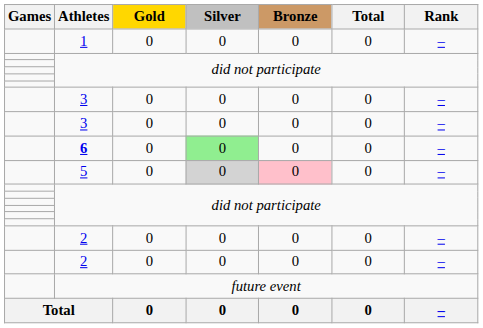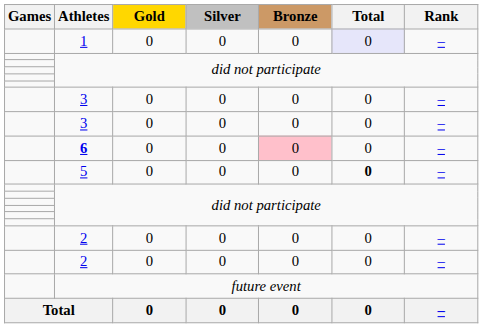(368, 41) no background -> (368, 41) lavender background
(222, 148) lightgreen background -> (222, 148) no background
(295, 148) no background -> (295, 148) pink background
(222, 172) lightgrey background -> (222, 172) no background
(295, 172) pink background -> (295, 172) no background
(368, 172) normal -> (368, 172) bold
